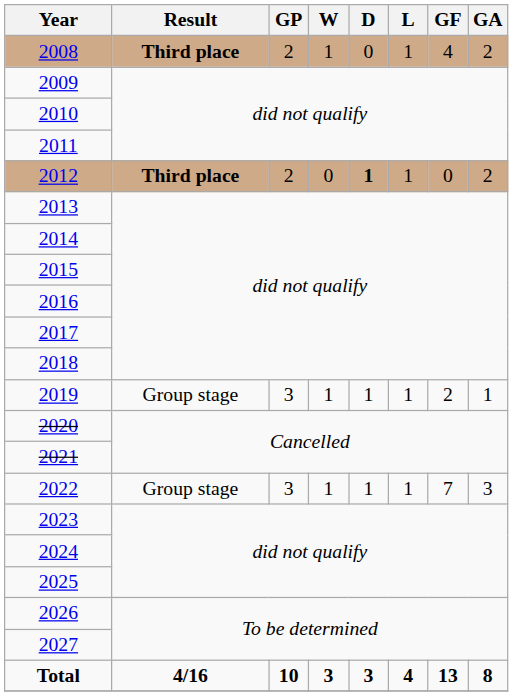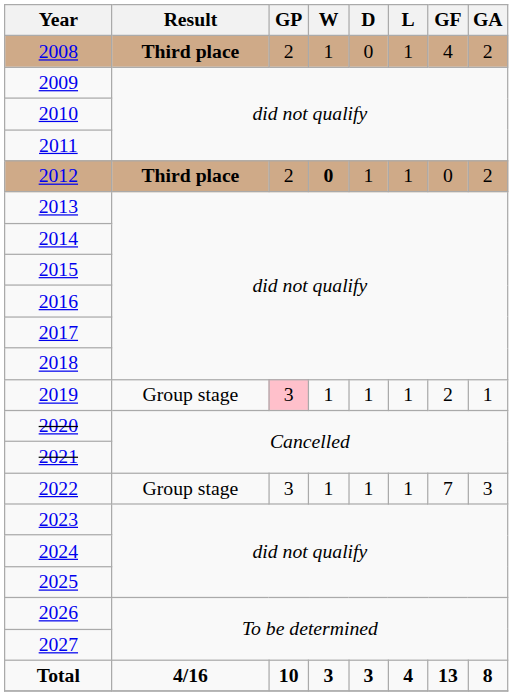(328, 176) normal -> (328, 176) bold
(368, 176) bold -> (368, 176) normal
(289, 394) no background -> (289, 394) pink background
